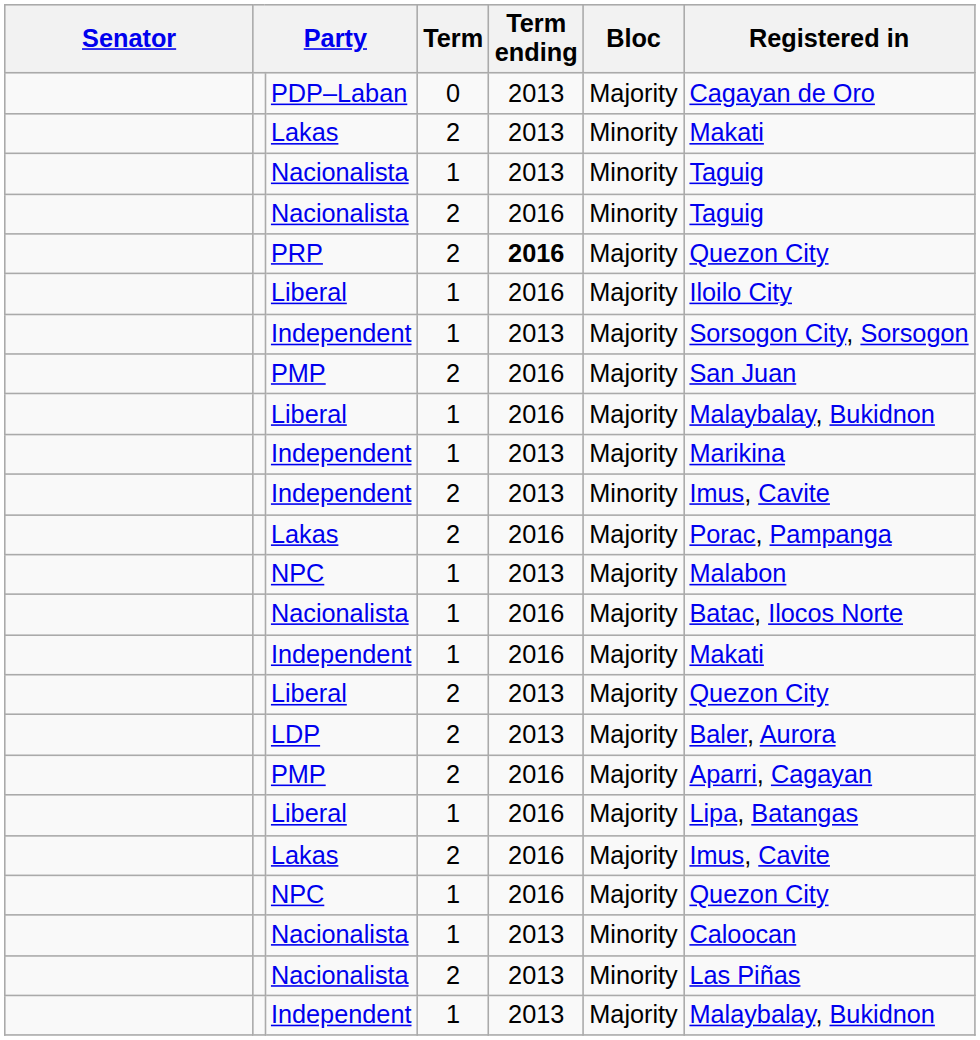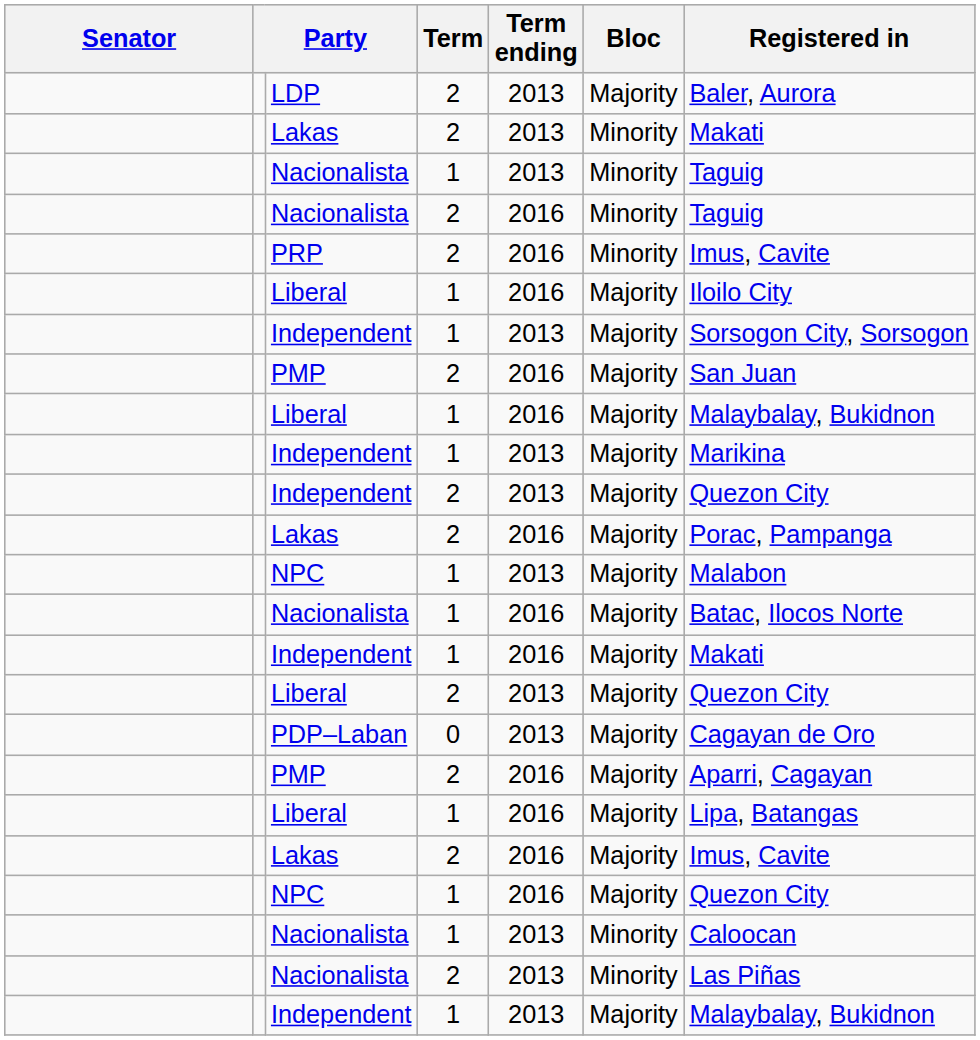rows swapped: (296, 734) <-> (339, 93)
(536, 253) bold -> (536, 253) normal
(634, 253) Majority -> (634, 253) Minority
(759, 253) Quezon City -> (760, 253) Imus, Cavite
(634, 494) Minority -> (634, 494) Majority
(760, 494) Imus, Cavite -> (759, 494) Quezon City
